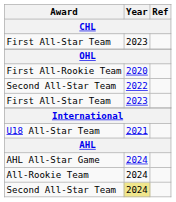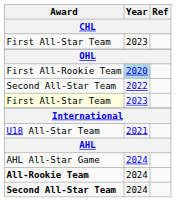(137, 71) no background -> (137, 71) lightblue background
(59, 101) no background -> (59, 101) lightyellow background
(48, 175) normal -> (48, 175) bold
(61, 190) normal -> (61, 190) bold
(137, 190) khaki background -> (137, 190) no background
